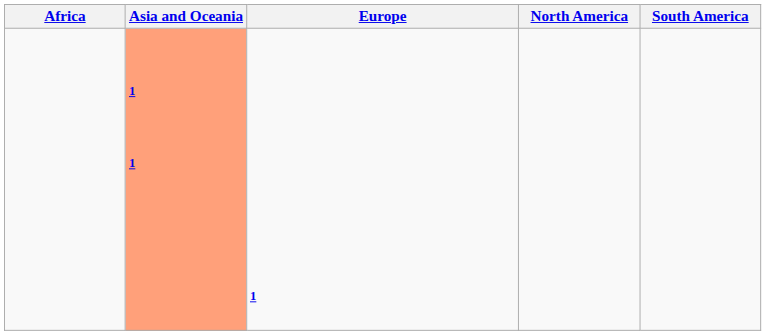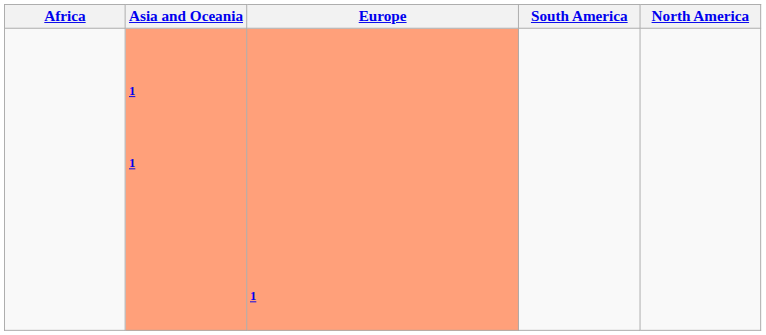columns swapped: (579, 16) <-> (700, 16)
(253, 296) no background -> (253, 296) lightsalmon background
